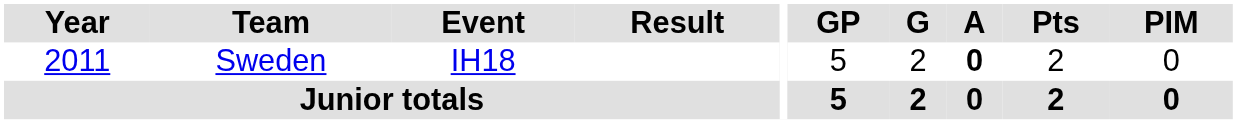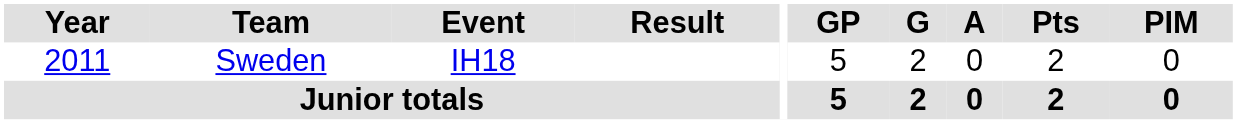(974, 61) bold -> (974, 61) normal
